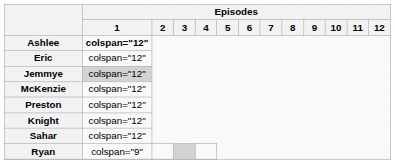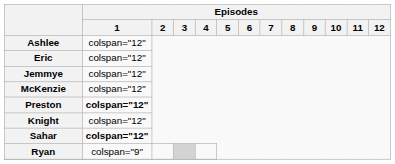(117, 43) bold -> (117, 43) normal
(117, 74) lightgrey background -> (117, 74) no background
(117, 105) normal -> (117, 105) bold
(117, 136) normal -> (117, 136) bold
